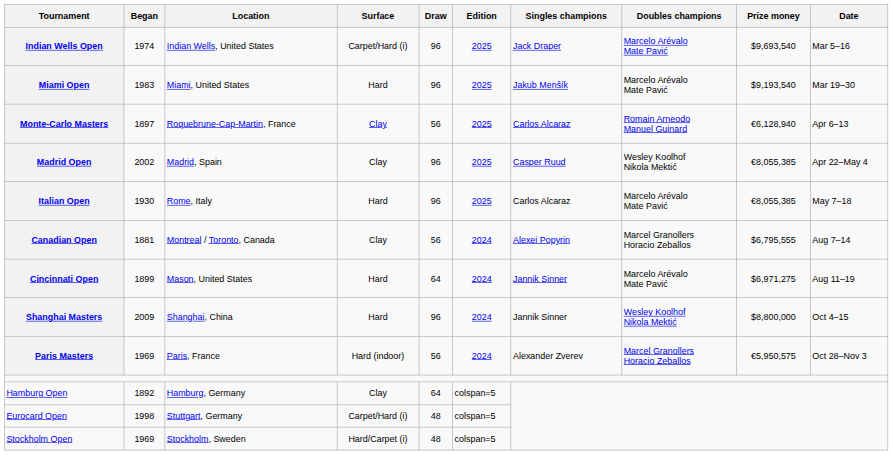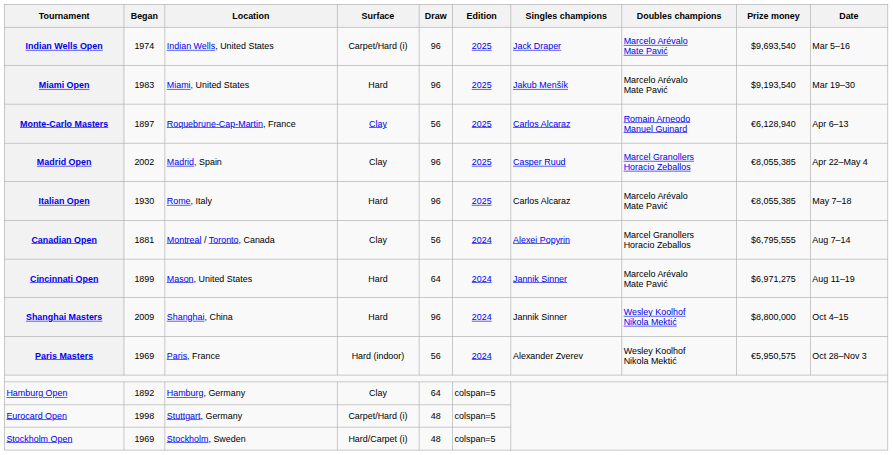(655, 163) Wesley Koolhof Nikola Mektić -> (659, 163) Marcel Granollers Horacio Zeballos
(659, 356) Marcel Granollers Horacio Zeballos -> (655, 356) Wesley Koolhof Nikola Mektić
